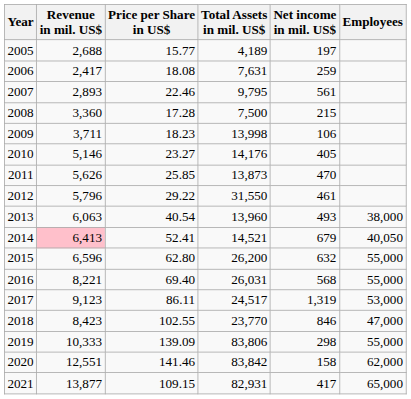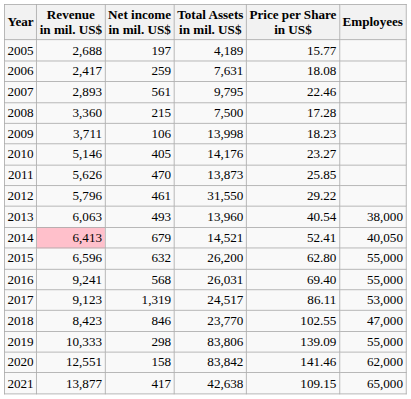columns swapped: (305, 22) <-> (152, 22)
(87, 279) 8,221 -> (87, 279) 9,241
(249, 383) 82,931 -> (225, 383) 42,638
